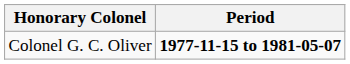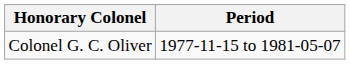(250, 45) bold -> (250, 45) normal
